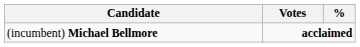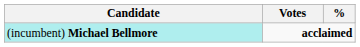(82, 32) no background -> (82, 32) paleturquoise background
